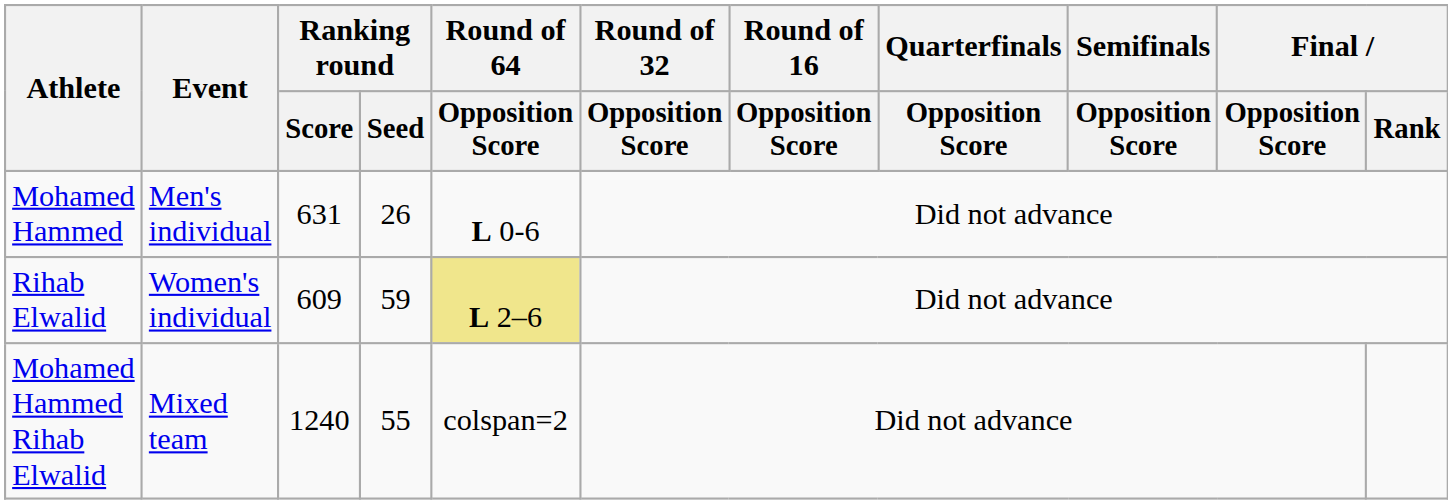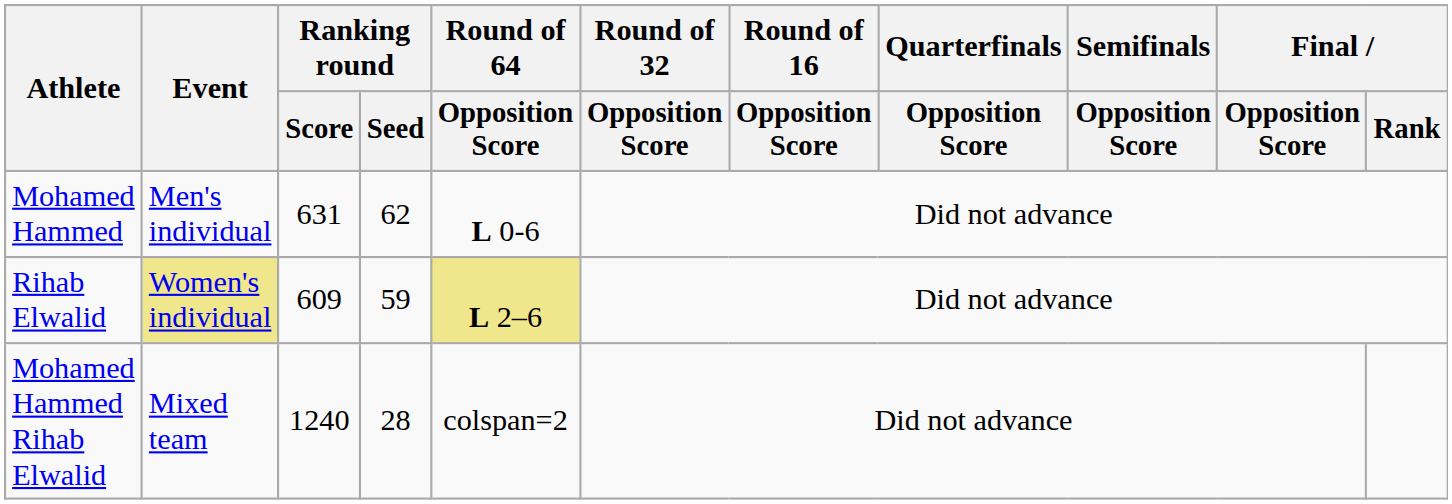(396, 214) 26 -> (396, 214) 62
(210, 299) no background -> (210, 299) khaki background
(396, 420) 55 -> (396, 420) 28
